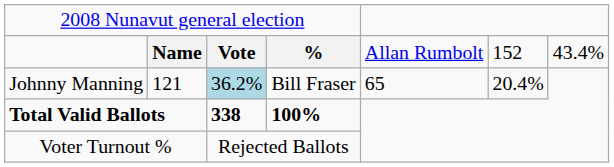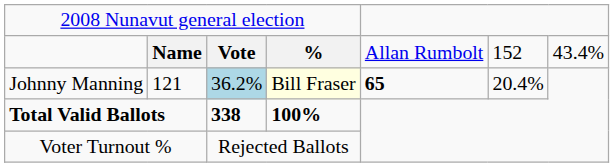(314, 83) no background -> (314, 83) lightyellow background
(375, 83) normal -> (375, 83) bold
